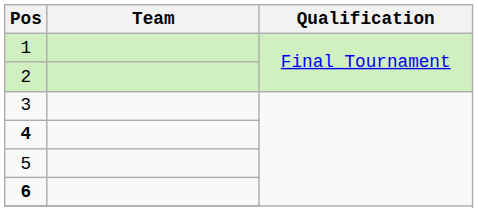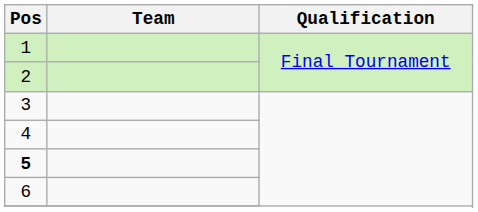(26, 134) bold -> (26, 134) normal
(26, 163) normal -> (26, 163) bold
(26, 192) bold -> (26, 192) normal
